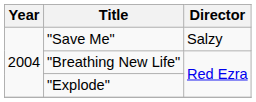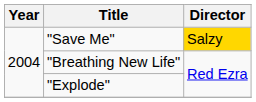(205, 39) no background -> (205, 39) gold background
